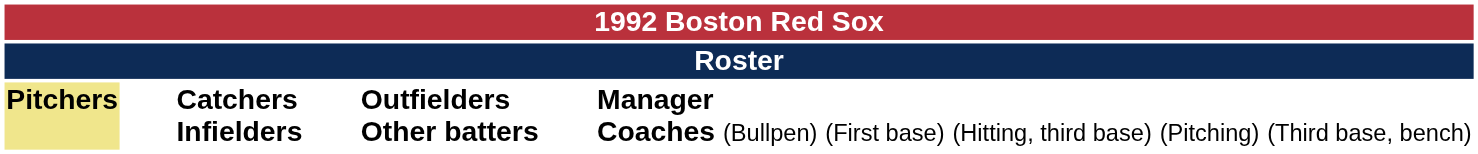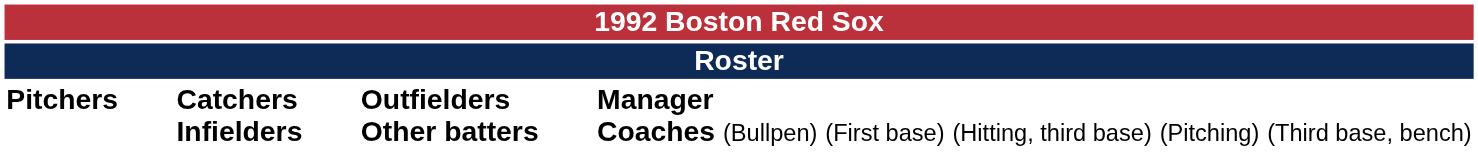(62, 99) khaki background -> (62, 99) no background
